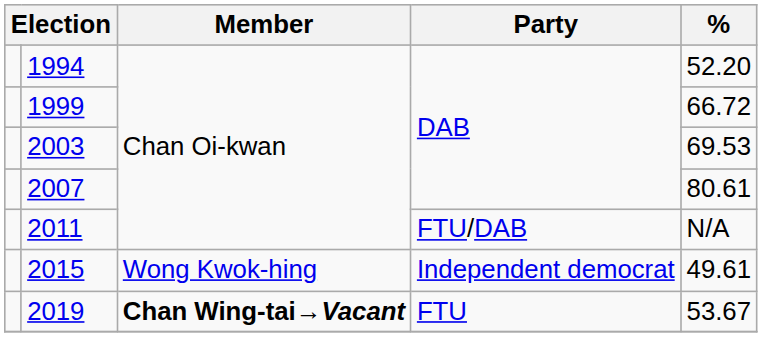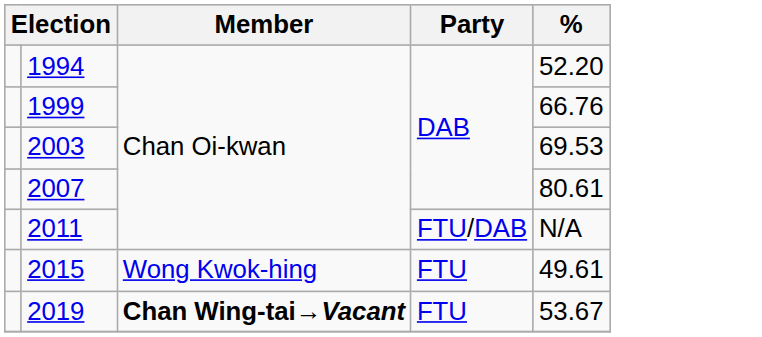(719, 106) 66.72 -> (571, 106) 66.76
(546, 270) Independent democrat -> (442, 270) FTU
